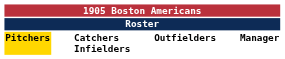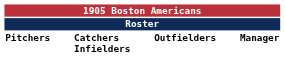(28, 38) gold background -> (28, 38) no background
